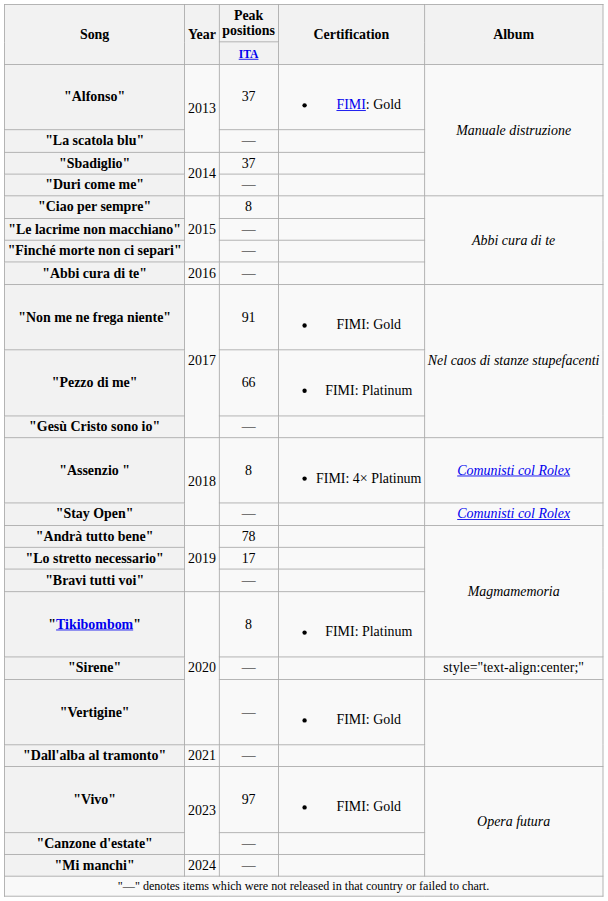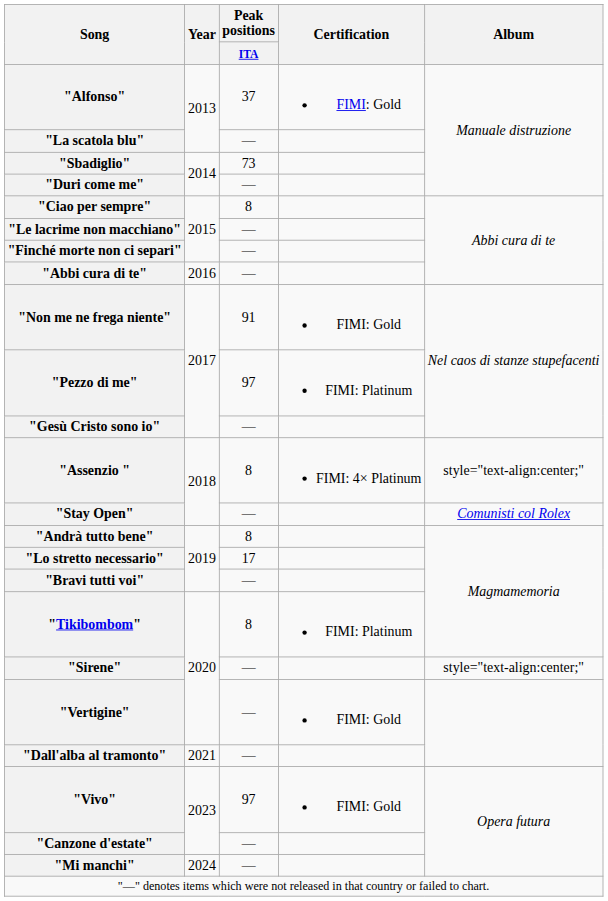(249, 163) 37 -> (249, 163) 73
(249, 382) 66 -> (249, 382) 97
(514, 470) Comunisti col Rolex -> (514, 470) style="text-align:center;"
(249, 536) 78 -> (249, 536) 8
